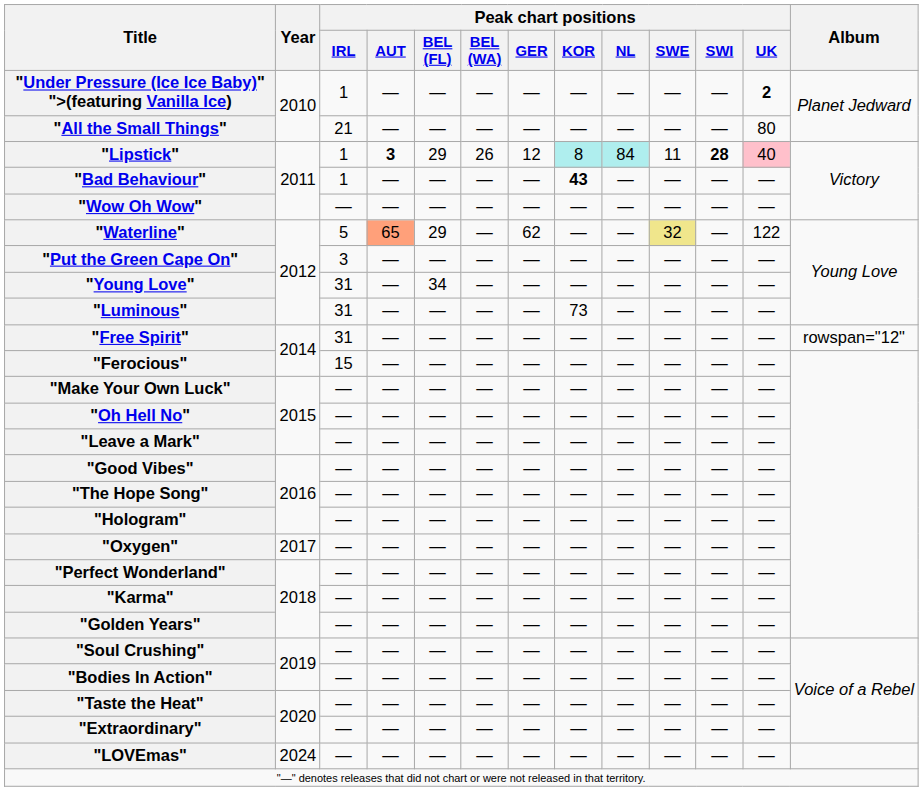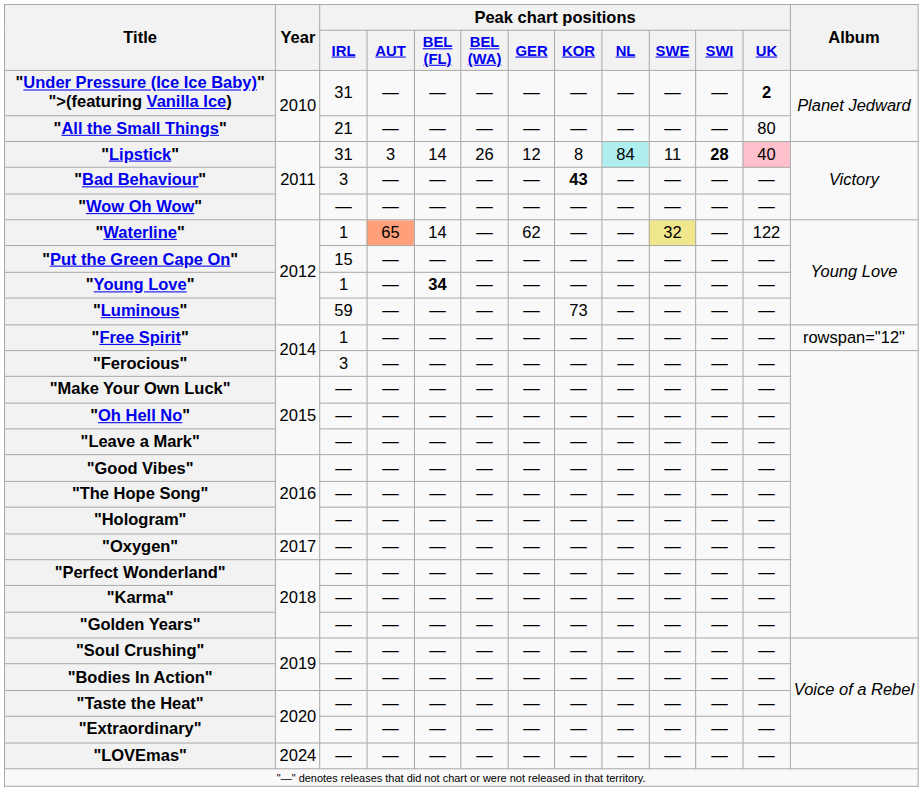(344, 92) 1 -> (344, 92) 31
(344, 154) 1 -> (344, 154) 31
(391, 154) bold -> (391, 154) normal
(438, 154) 29 -> (438, 154) 14
(579, 154) paleturquoise background -> (579, 154) no background
(344, 180) 1 -> (344, 180) 3
(344, 232) 5 -> (344, 232) 1
(438, 232) 29 -> (438, 232) 14
(344, 258) 3 -> (344, 258) 15
(344, 285) 31 -> (344, 285) 1
(438, 285) normal -> (438, 285) bold
(344, 311) 31 -> (344, 311) 59
(344, 337) 31 -> (344, 337) 1
(344, 363) 15 -> (344, 363) 3
